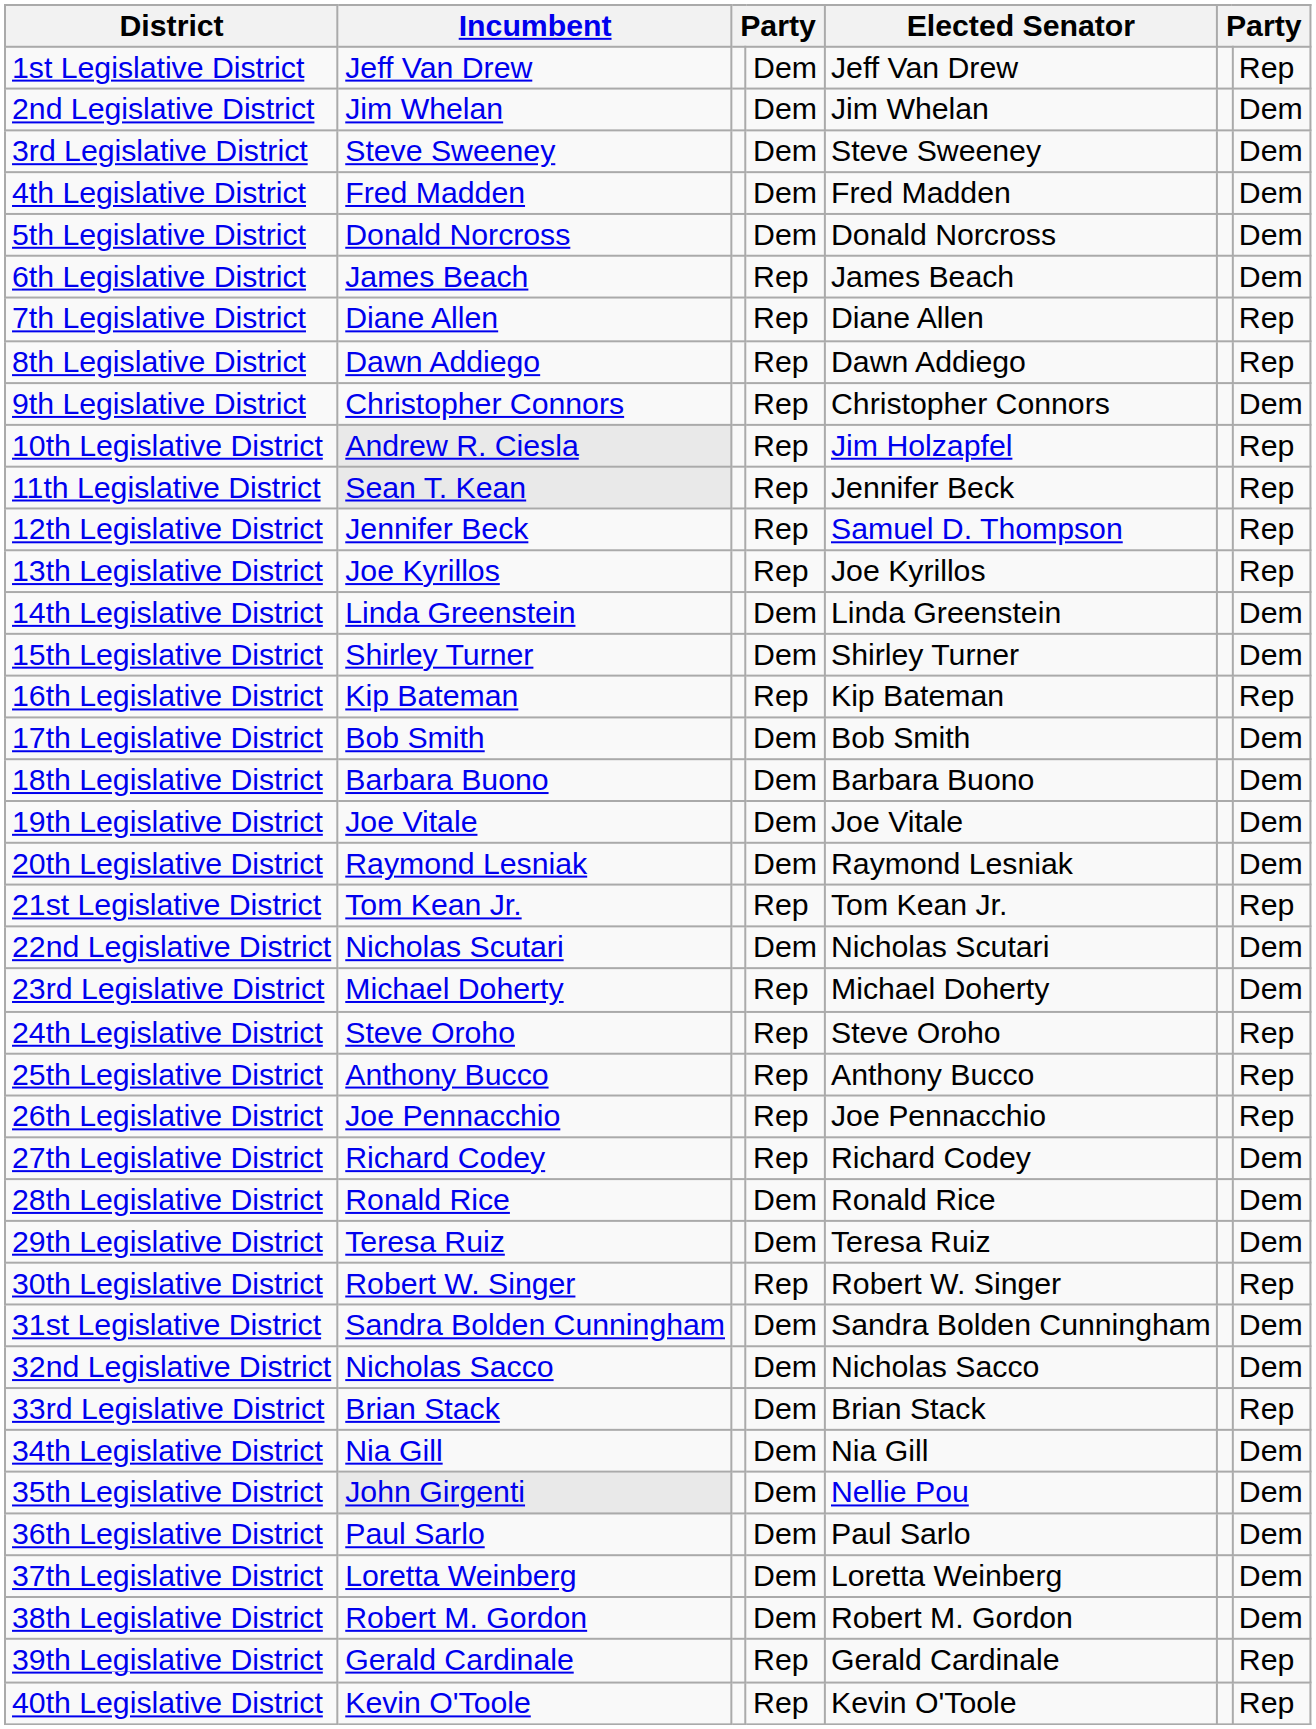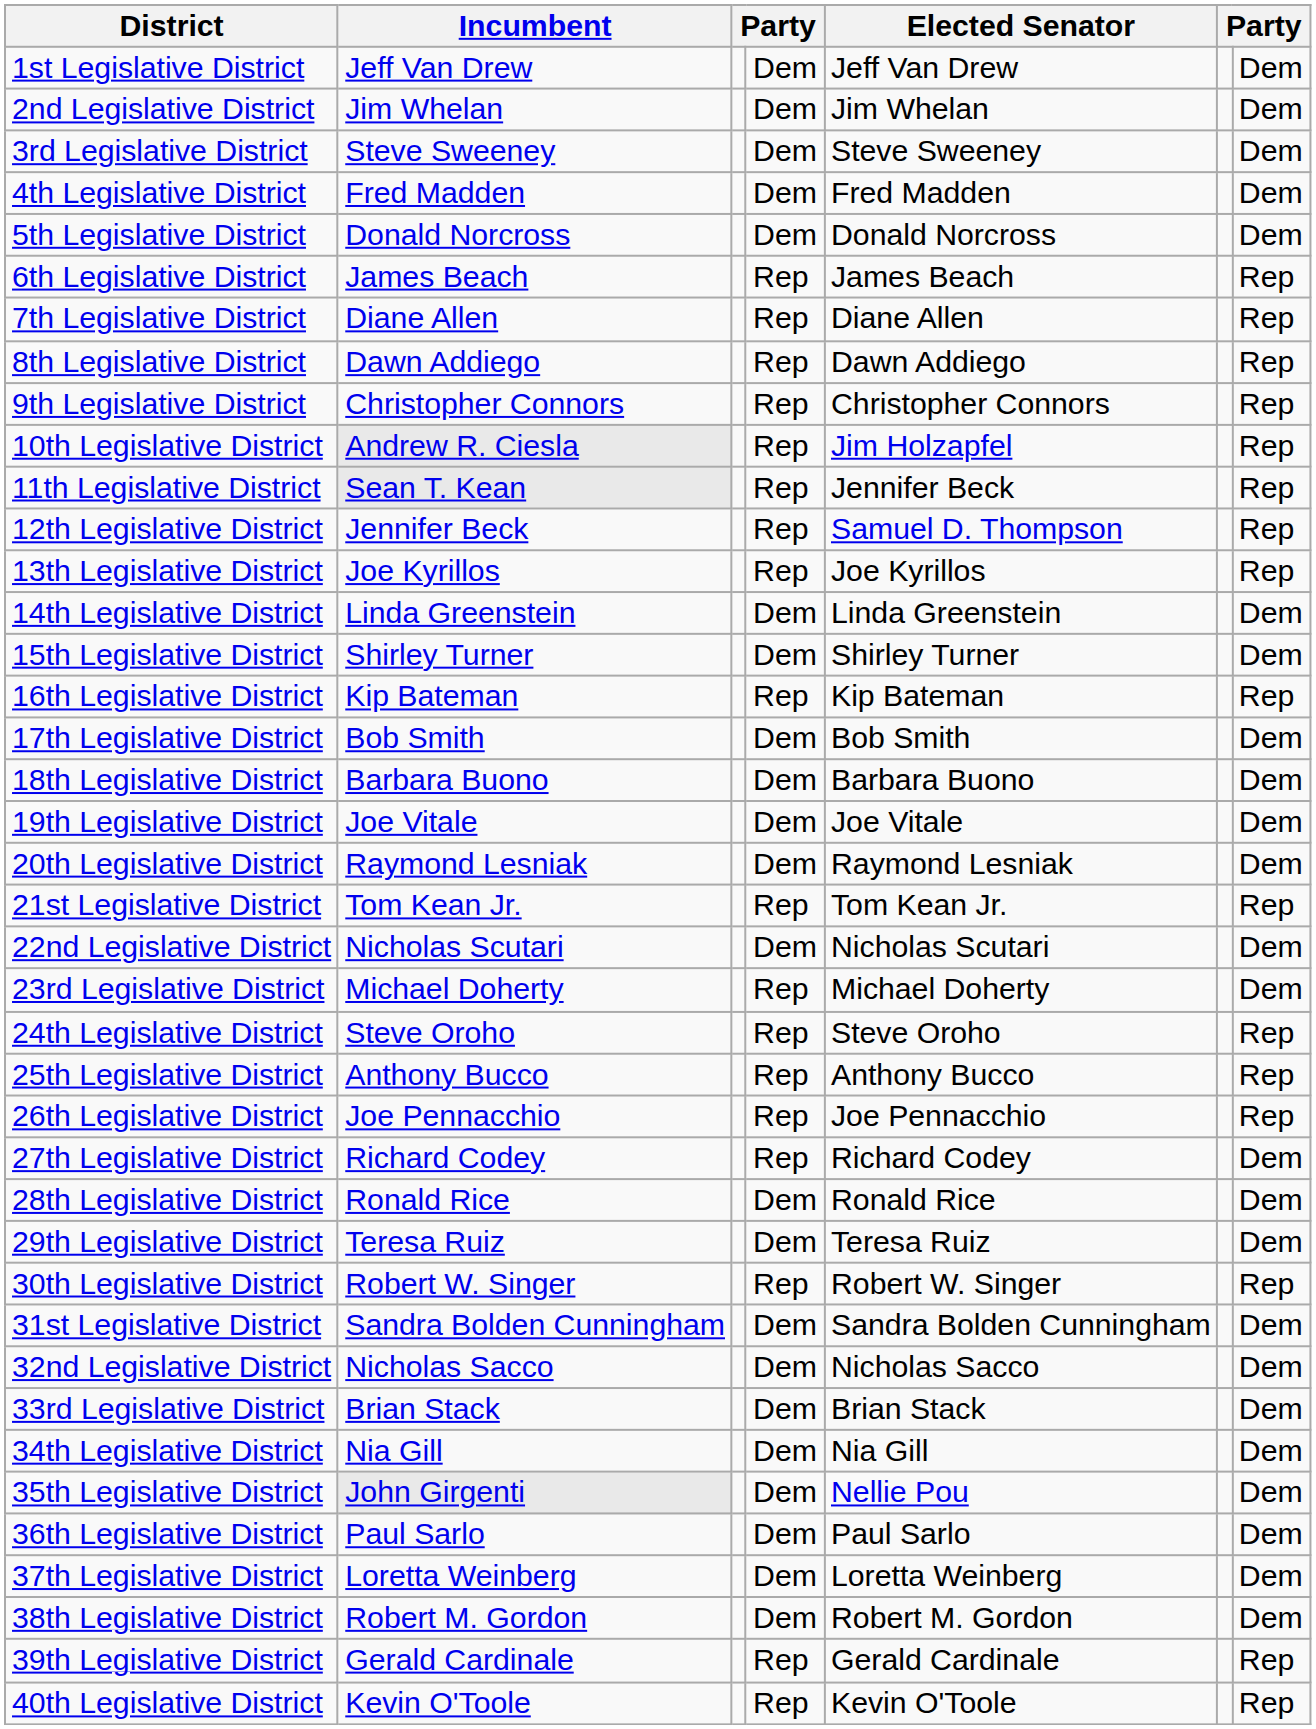(1267, 67) Rep -> (1271, 67) Dem
(1271, 277) Dem -> (1267, 277) Rep
(1271, 402) Dem -> (1267, 402) Rep
(1267, 1408) Rep -> (1271, 1408) Dem
